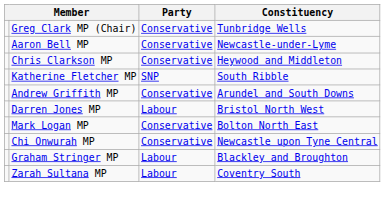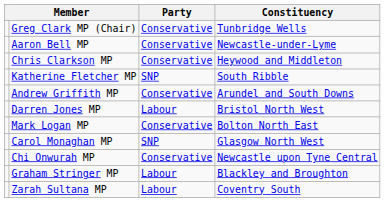+ row: (62, 141)
